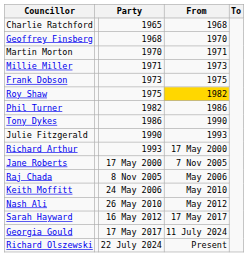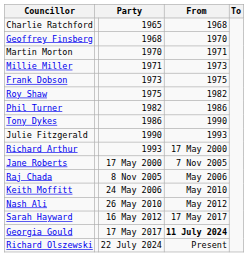(217, 94) gold background -> (217, 94) no background
(196, 232) normal -> (196, 232) bold
